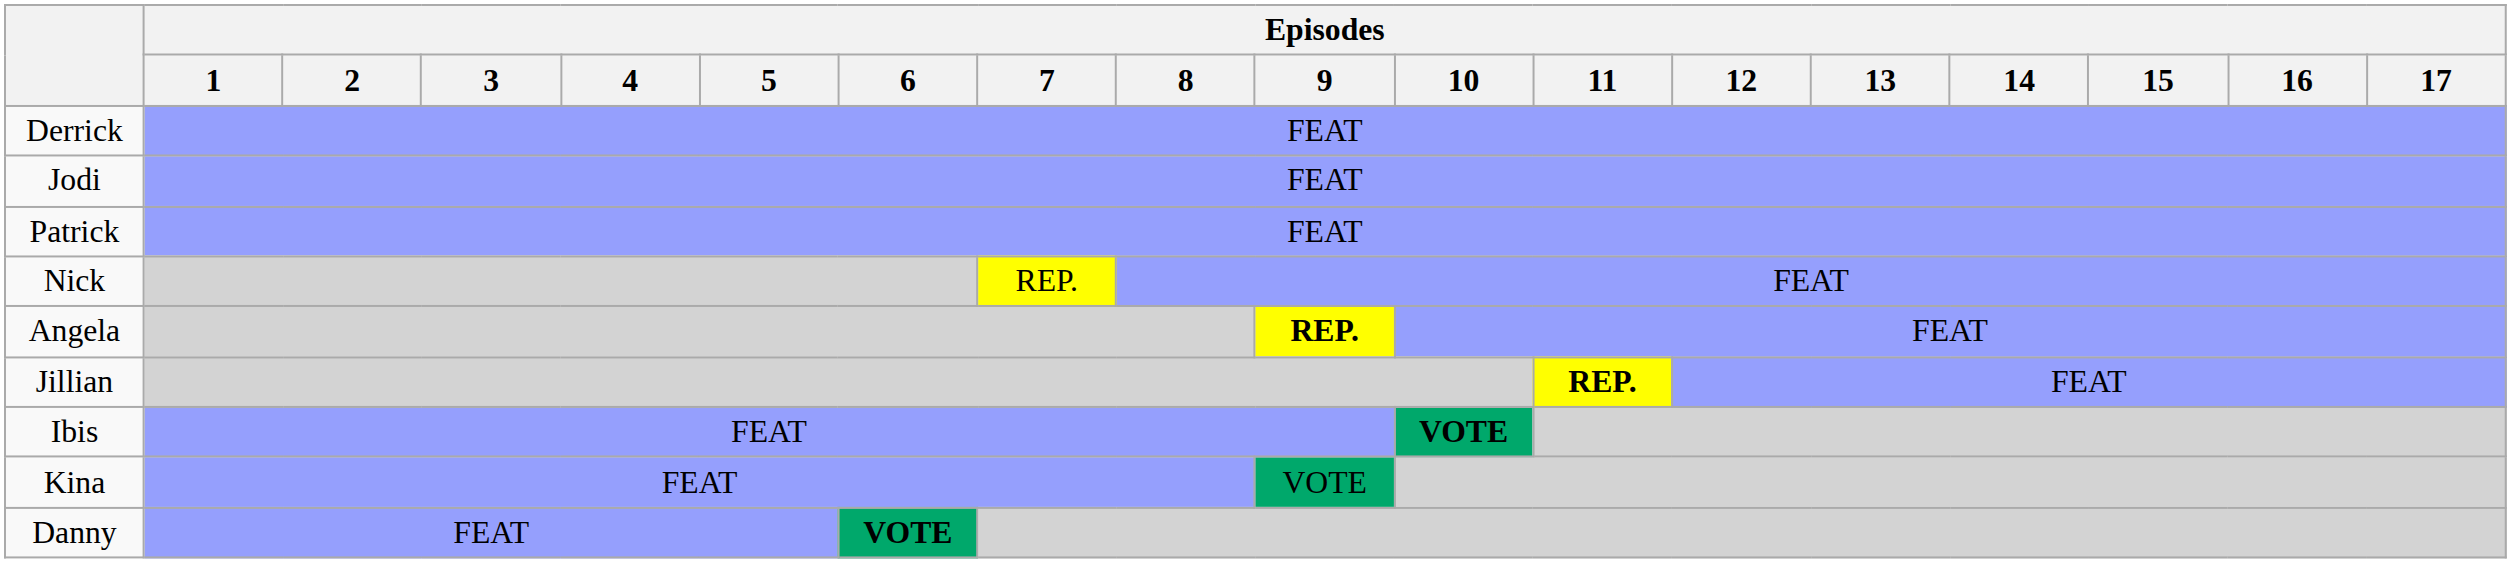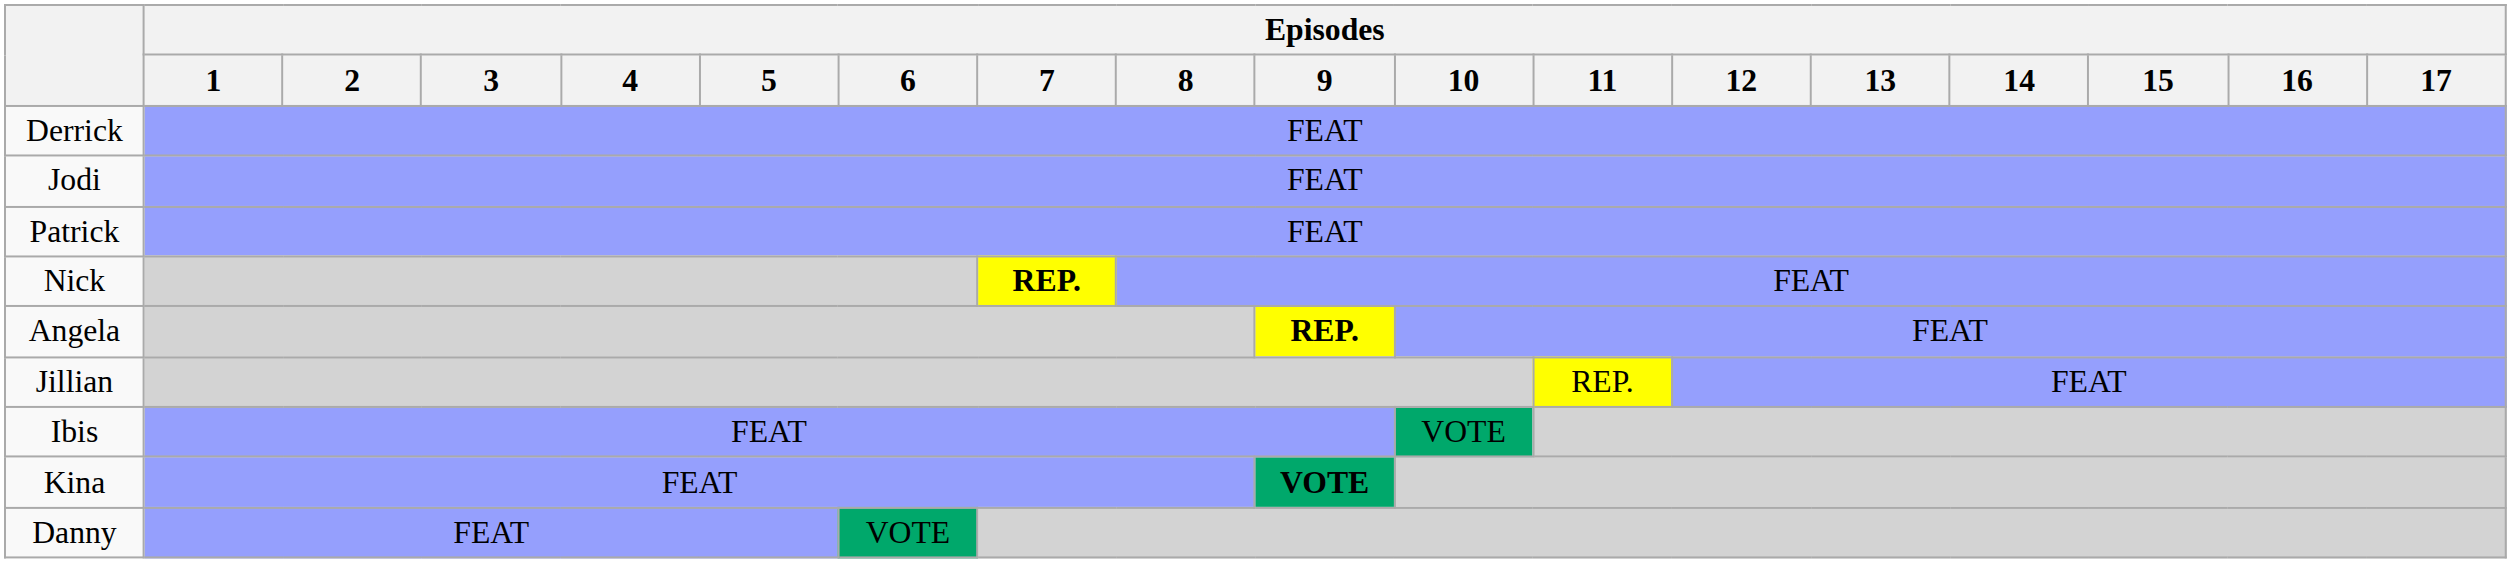(1047, 280) normal -> (1047, 280) bold
(1602, 381) bold -> (1602, 381) normal
(1464, 431) bold -> (1464, 431) normal
(1325, 481) normal -> (1325, 481) bold
(908, 532) bold -> (908, 532) normal
